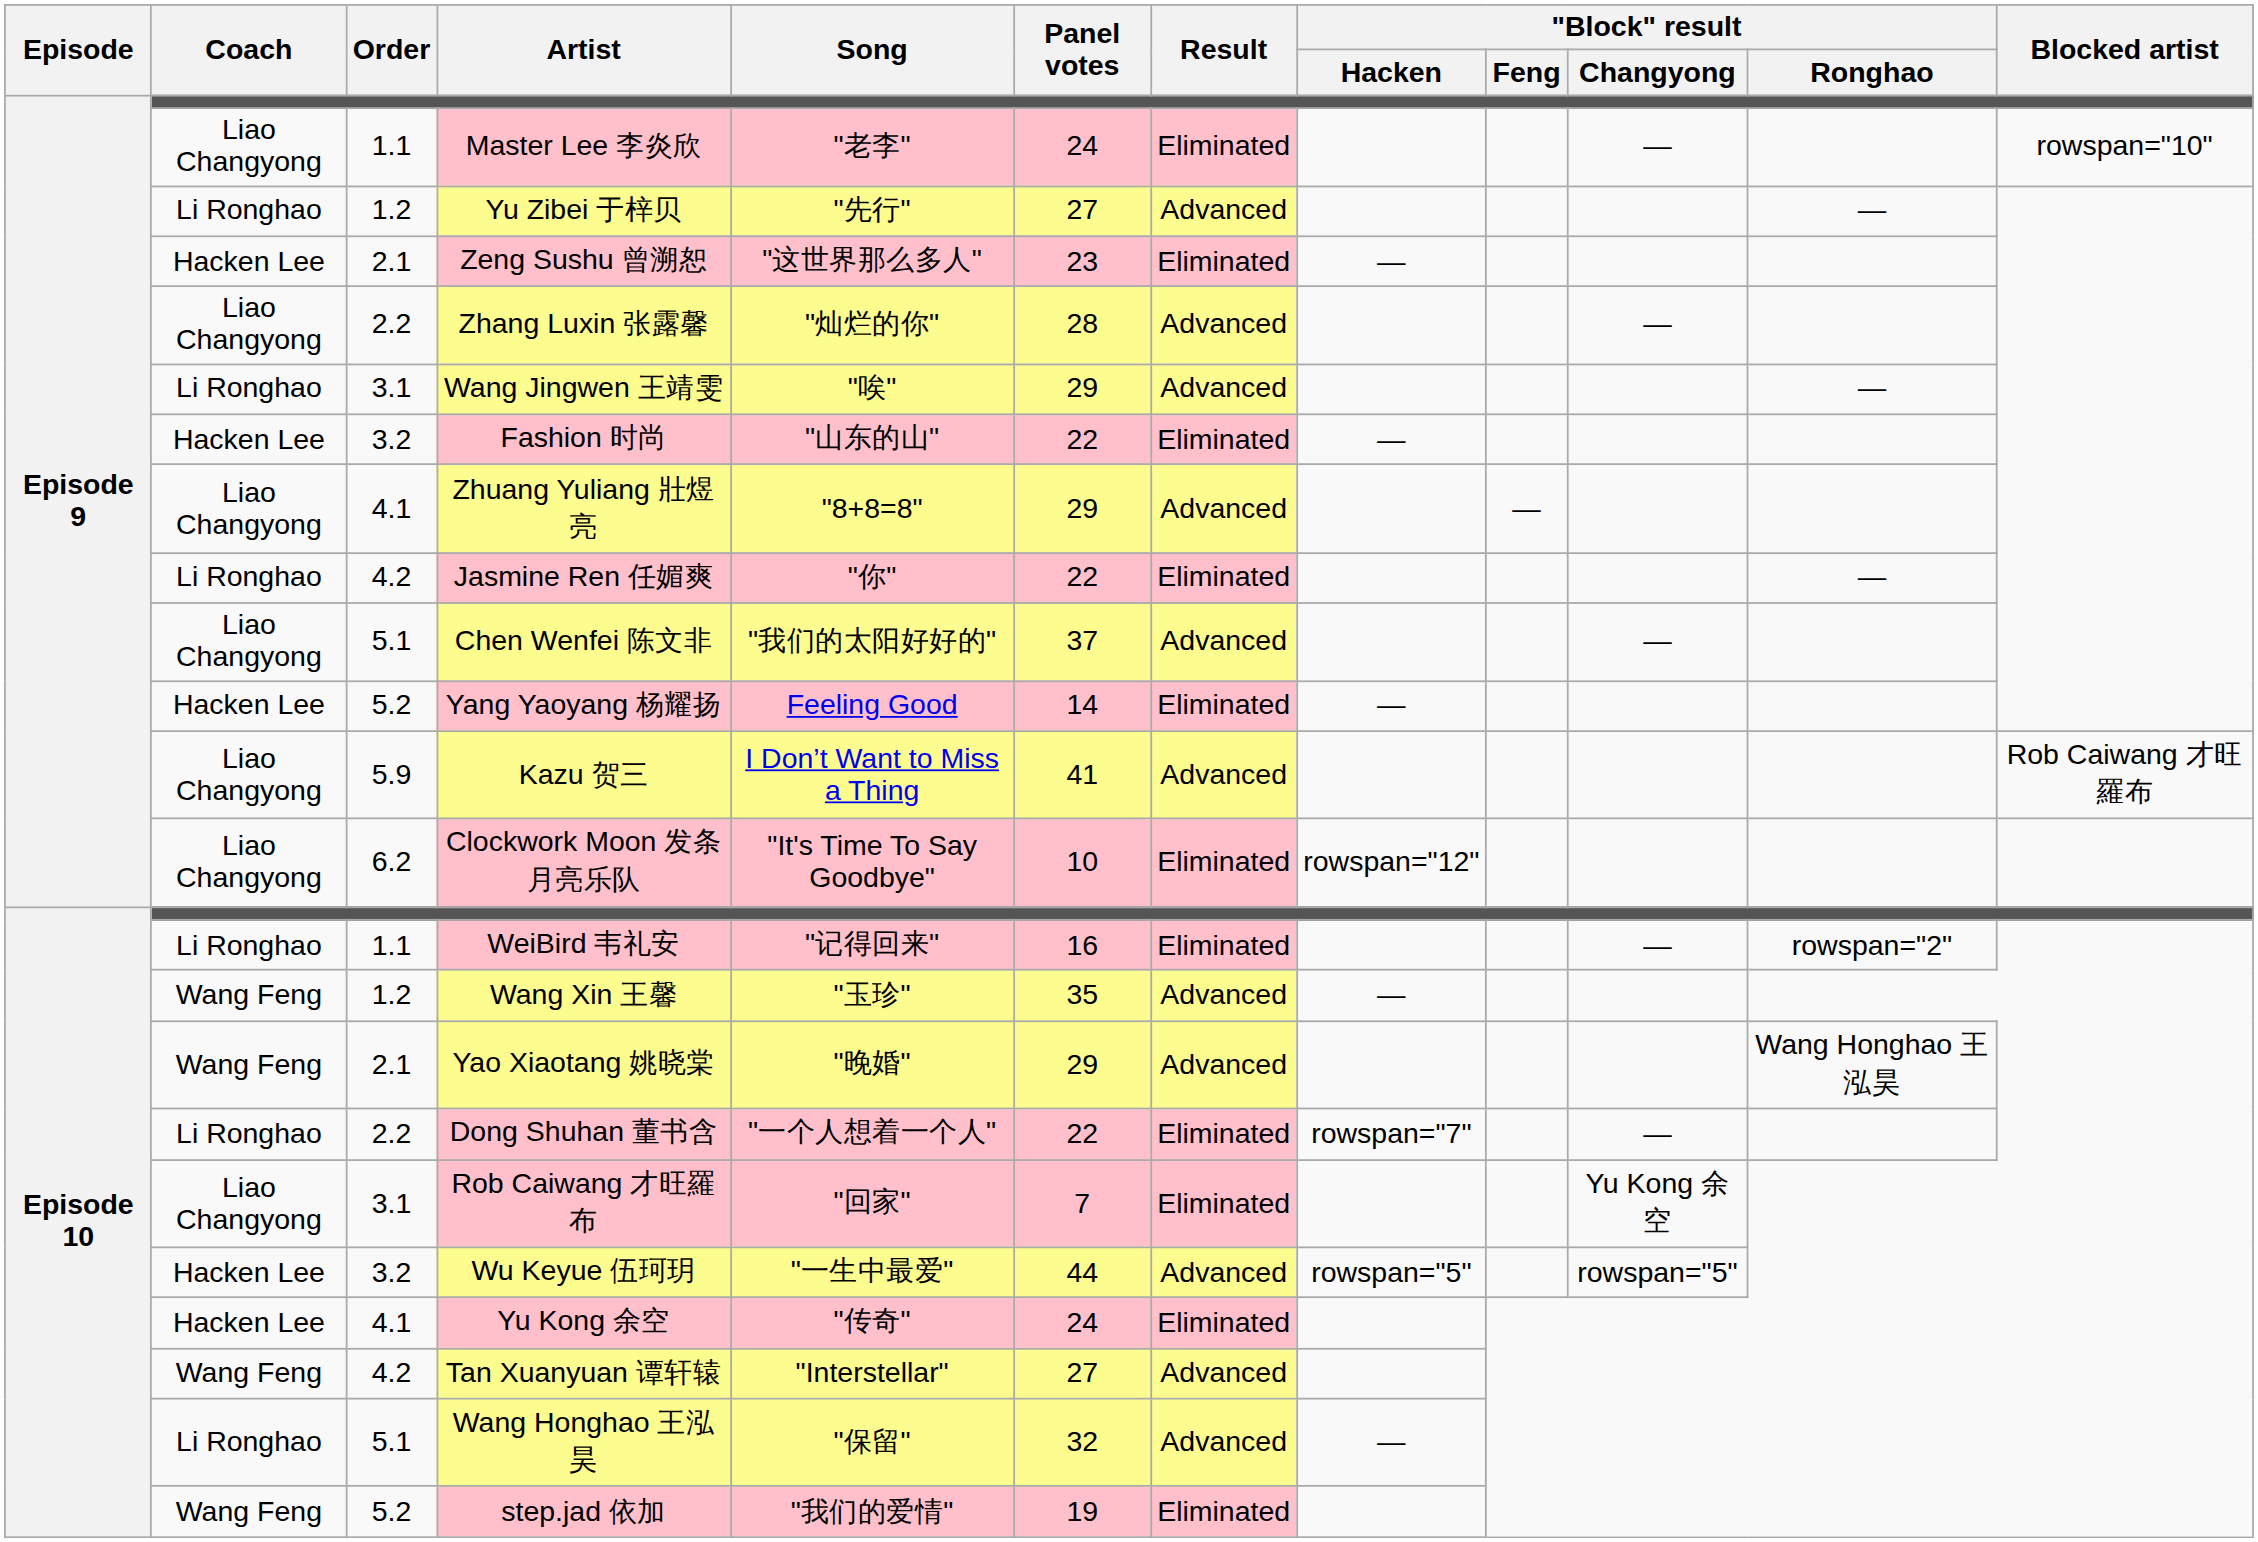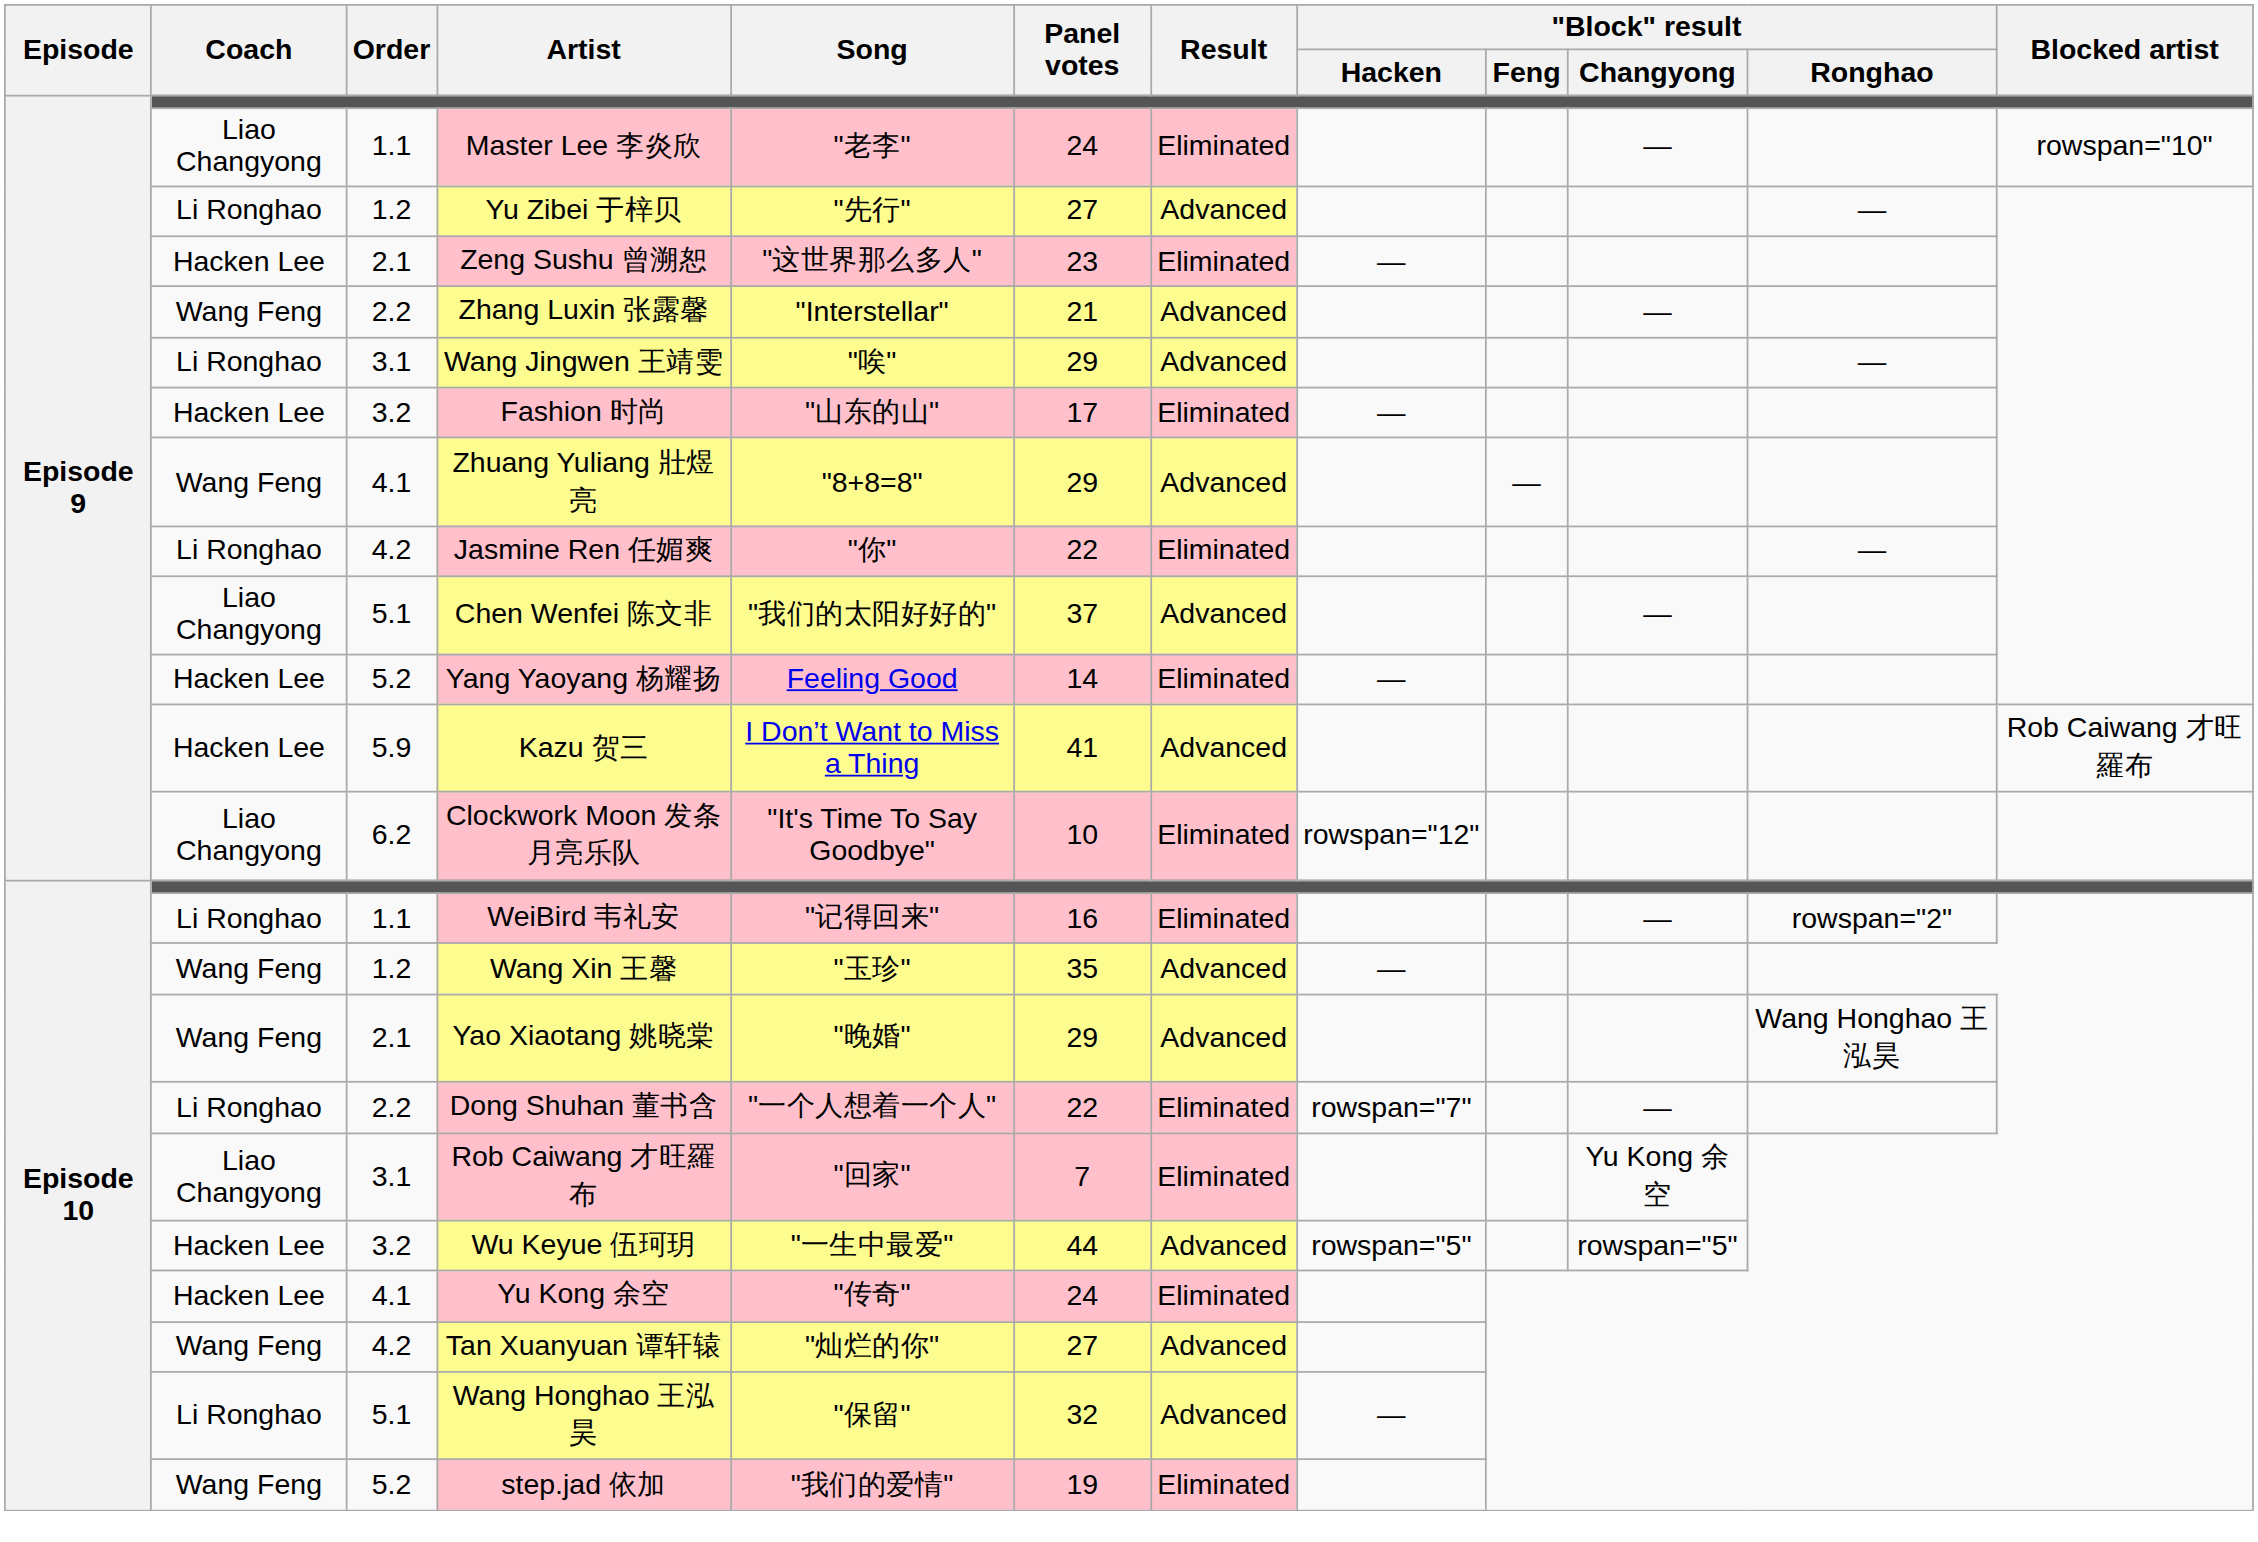(249, 324) Liao Changyong -> (249, 311) Wang Feng
(872, 323) "灿烂的你" -> (872, 311) "Interstellar"
(1082, 324) 28 -> (1082, 311) 21
(1082, 439) 22 -> (1082, 412) 17
(249, 508) Liao Changyong -> (249, 481) Wang Feng
(249, 774) Liao Changyong -> (249, 747) Hacken Lee
(872, 1372) "Interstellar" -> (872, 1345) "灿烂的你"
